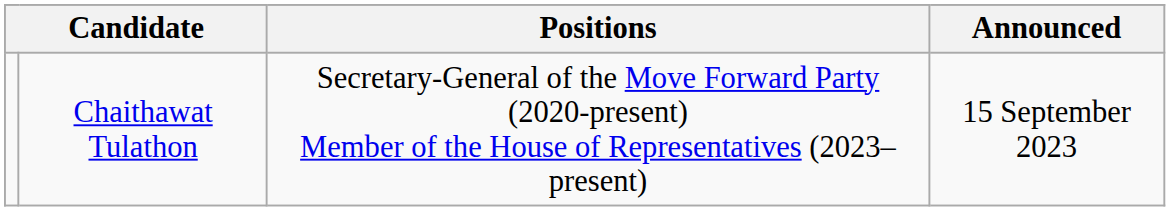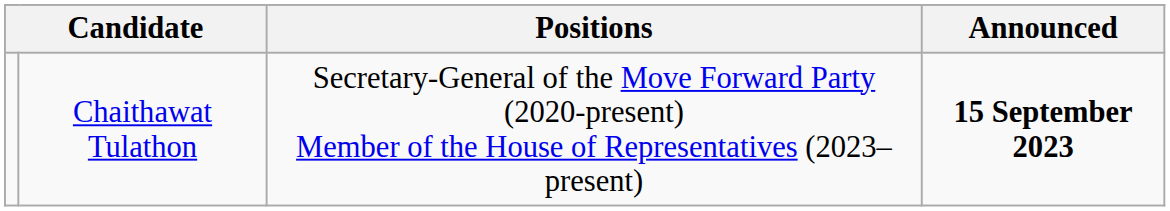(1047, 128) normal -> (1043, 128) bold
